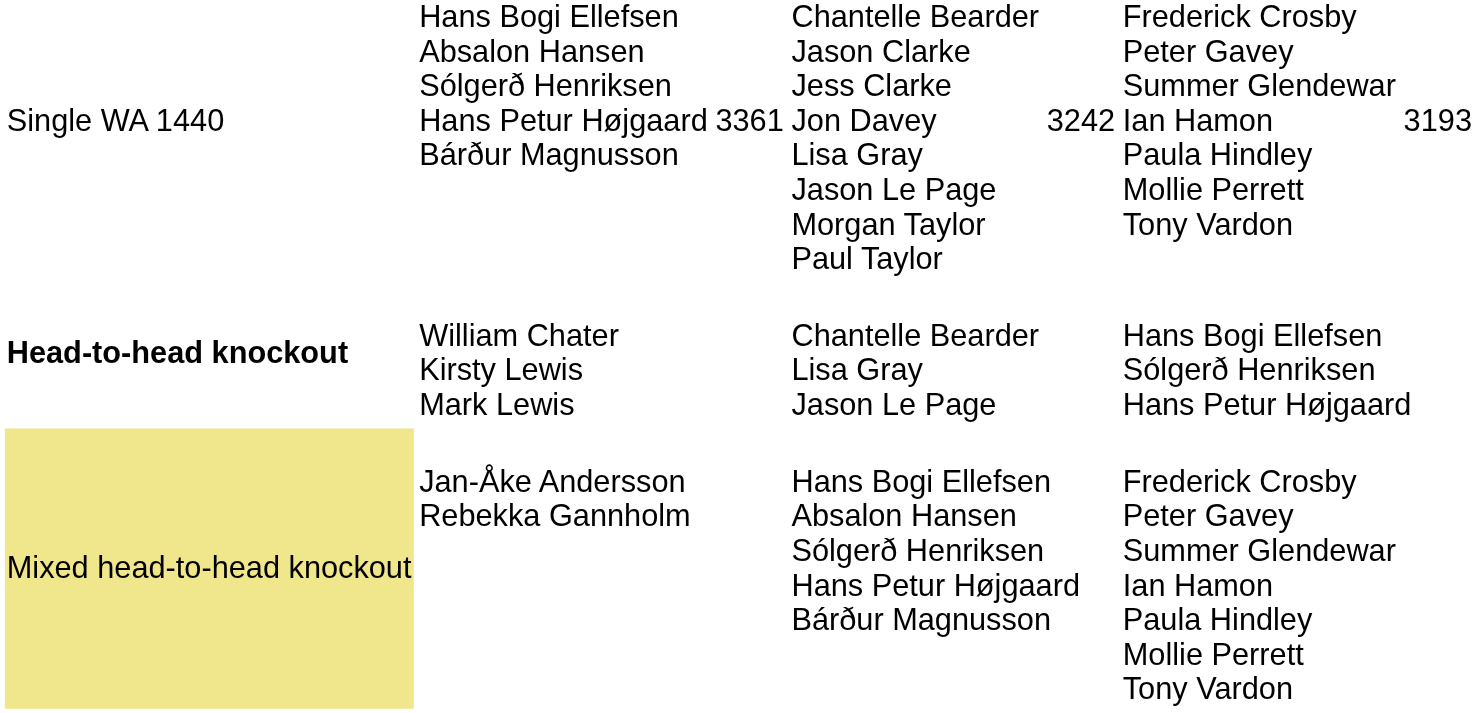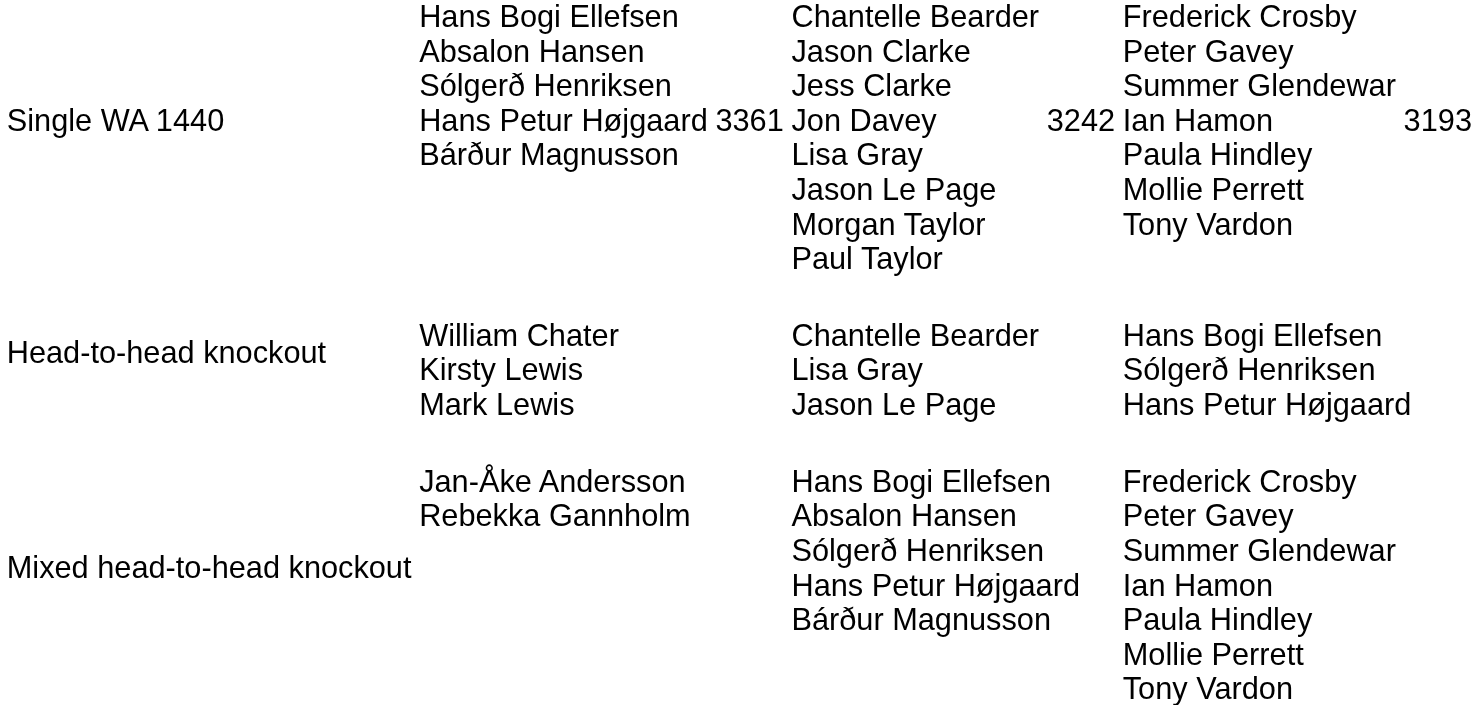(177, 353) bold -> (166, 353) normal
(209, 568) khaki background -> (209, 568) no background
